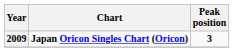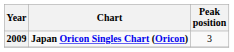(209, 39) bold -> (209, 39) normal
